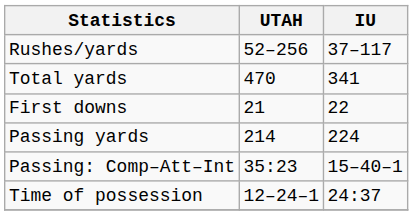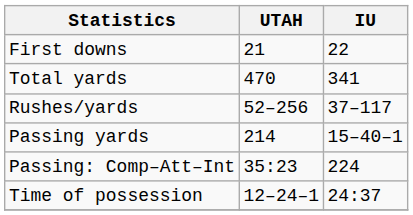rows swapped: (68, 108) <-> (74, 49)
(344, 137) 224 -> (365, 137) 15–40–1
(365, 166) 15–40–1 -> (344, 166) 224
